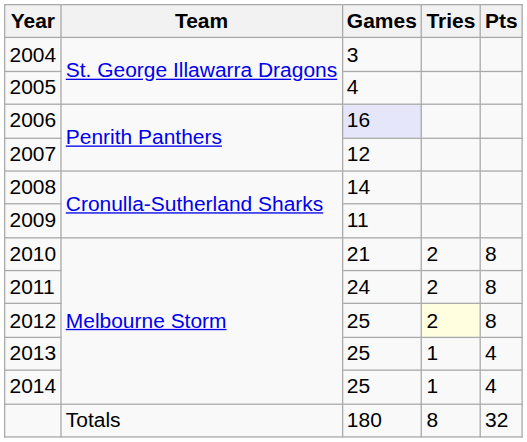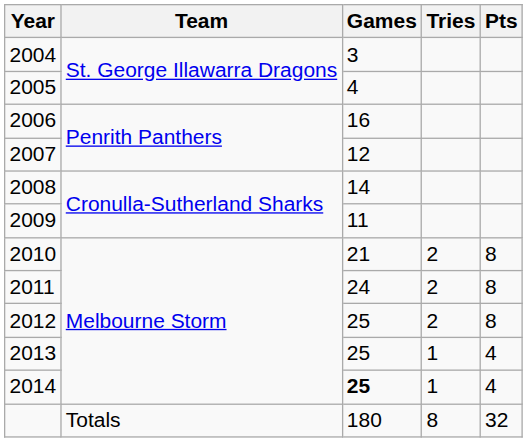(359, 120) lavender background -> (359, 120) no background
(432, 320) lightyellow background -> (432, 320) no background
(359, 386) normal -> (359, 386) bold
